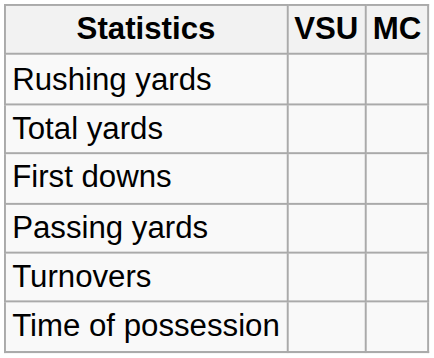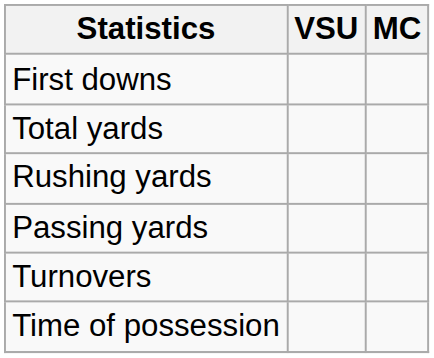rows swapped: (92, 177) <-> (112, 78)
